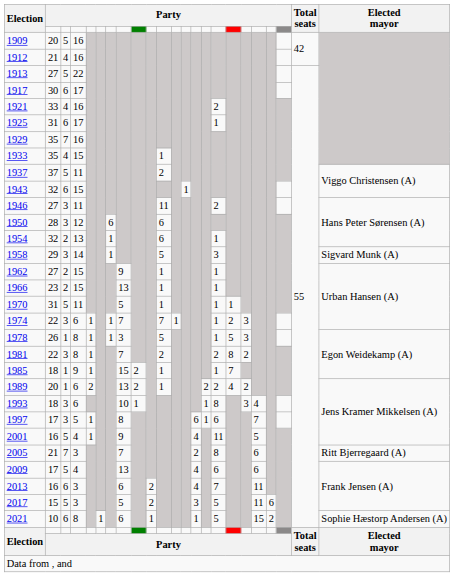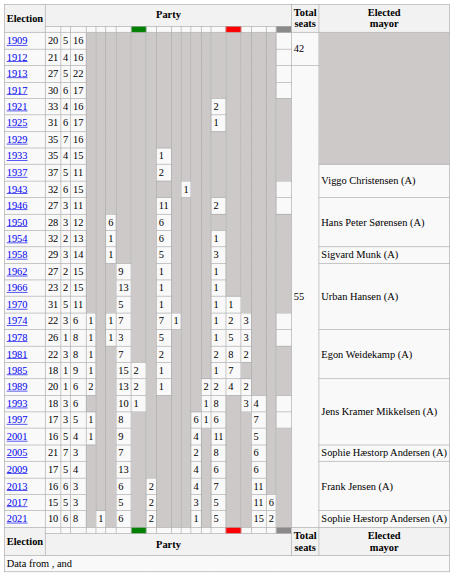(364, 453) Ritt Bjerregaard (A) -> (384, 453) Sophie Hæstorp Andersen (A)
(151, 519) 1 -> (151, 519) 2
